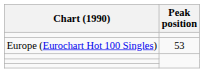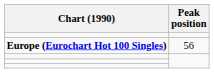(82, 45) normal -> (87, 45) bold
(179, 45) 53 -> (189, 45) 56
